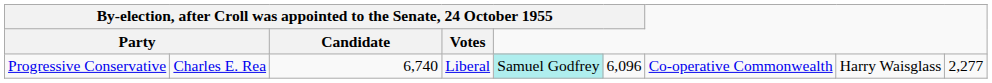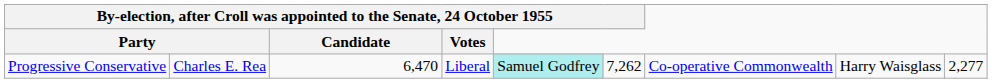(421, 66) 6,740 -> (421, 66) 6,470
(624, 66) 6,096 -> (624, 66) 7,262
